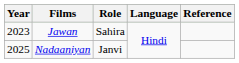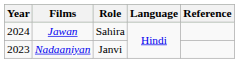(18, 31) 2023 -> (18, 31) 2024
(18, 49) 2025 -> (18, 49) 2023
